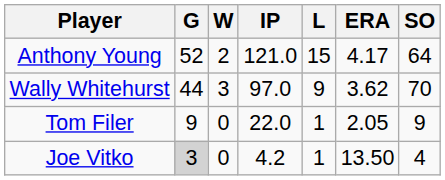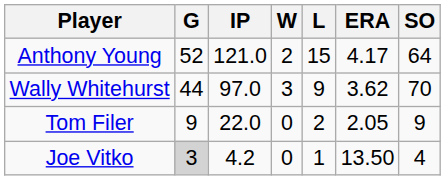columns swapped: (270, 21) <-> (223, 21)
(319, 123) 1 -> (319, 123) 2
